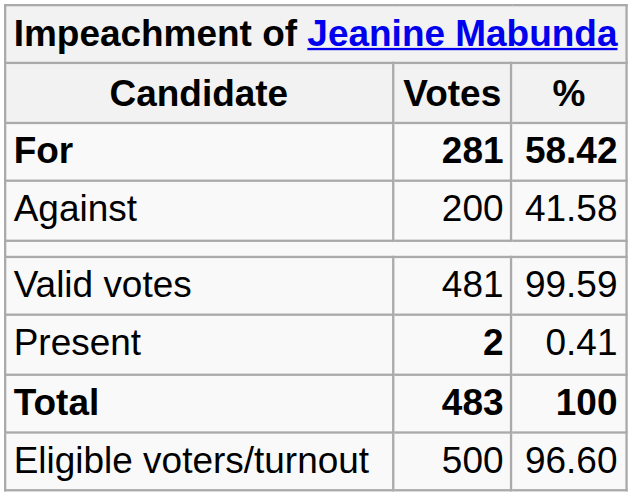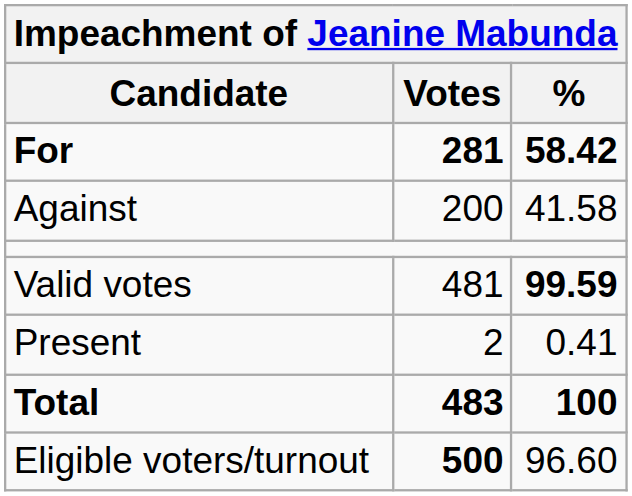(571, 285) normal -> (571, 285) bold
(493, 343) bold -> (493, 343) normal
(473, 461) normal -> (473, 461) bold
